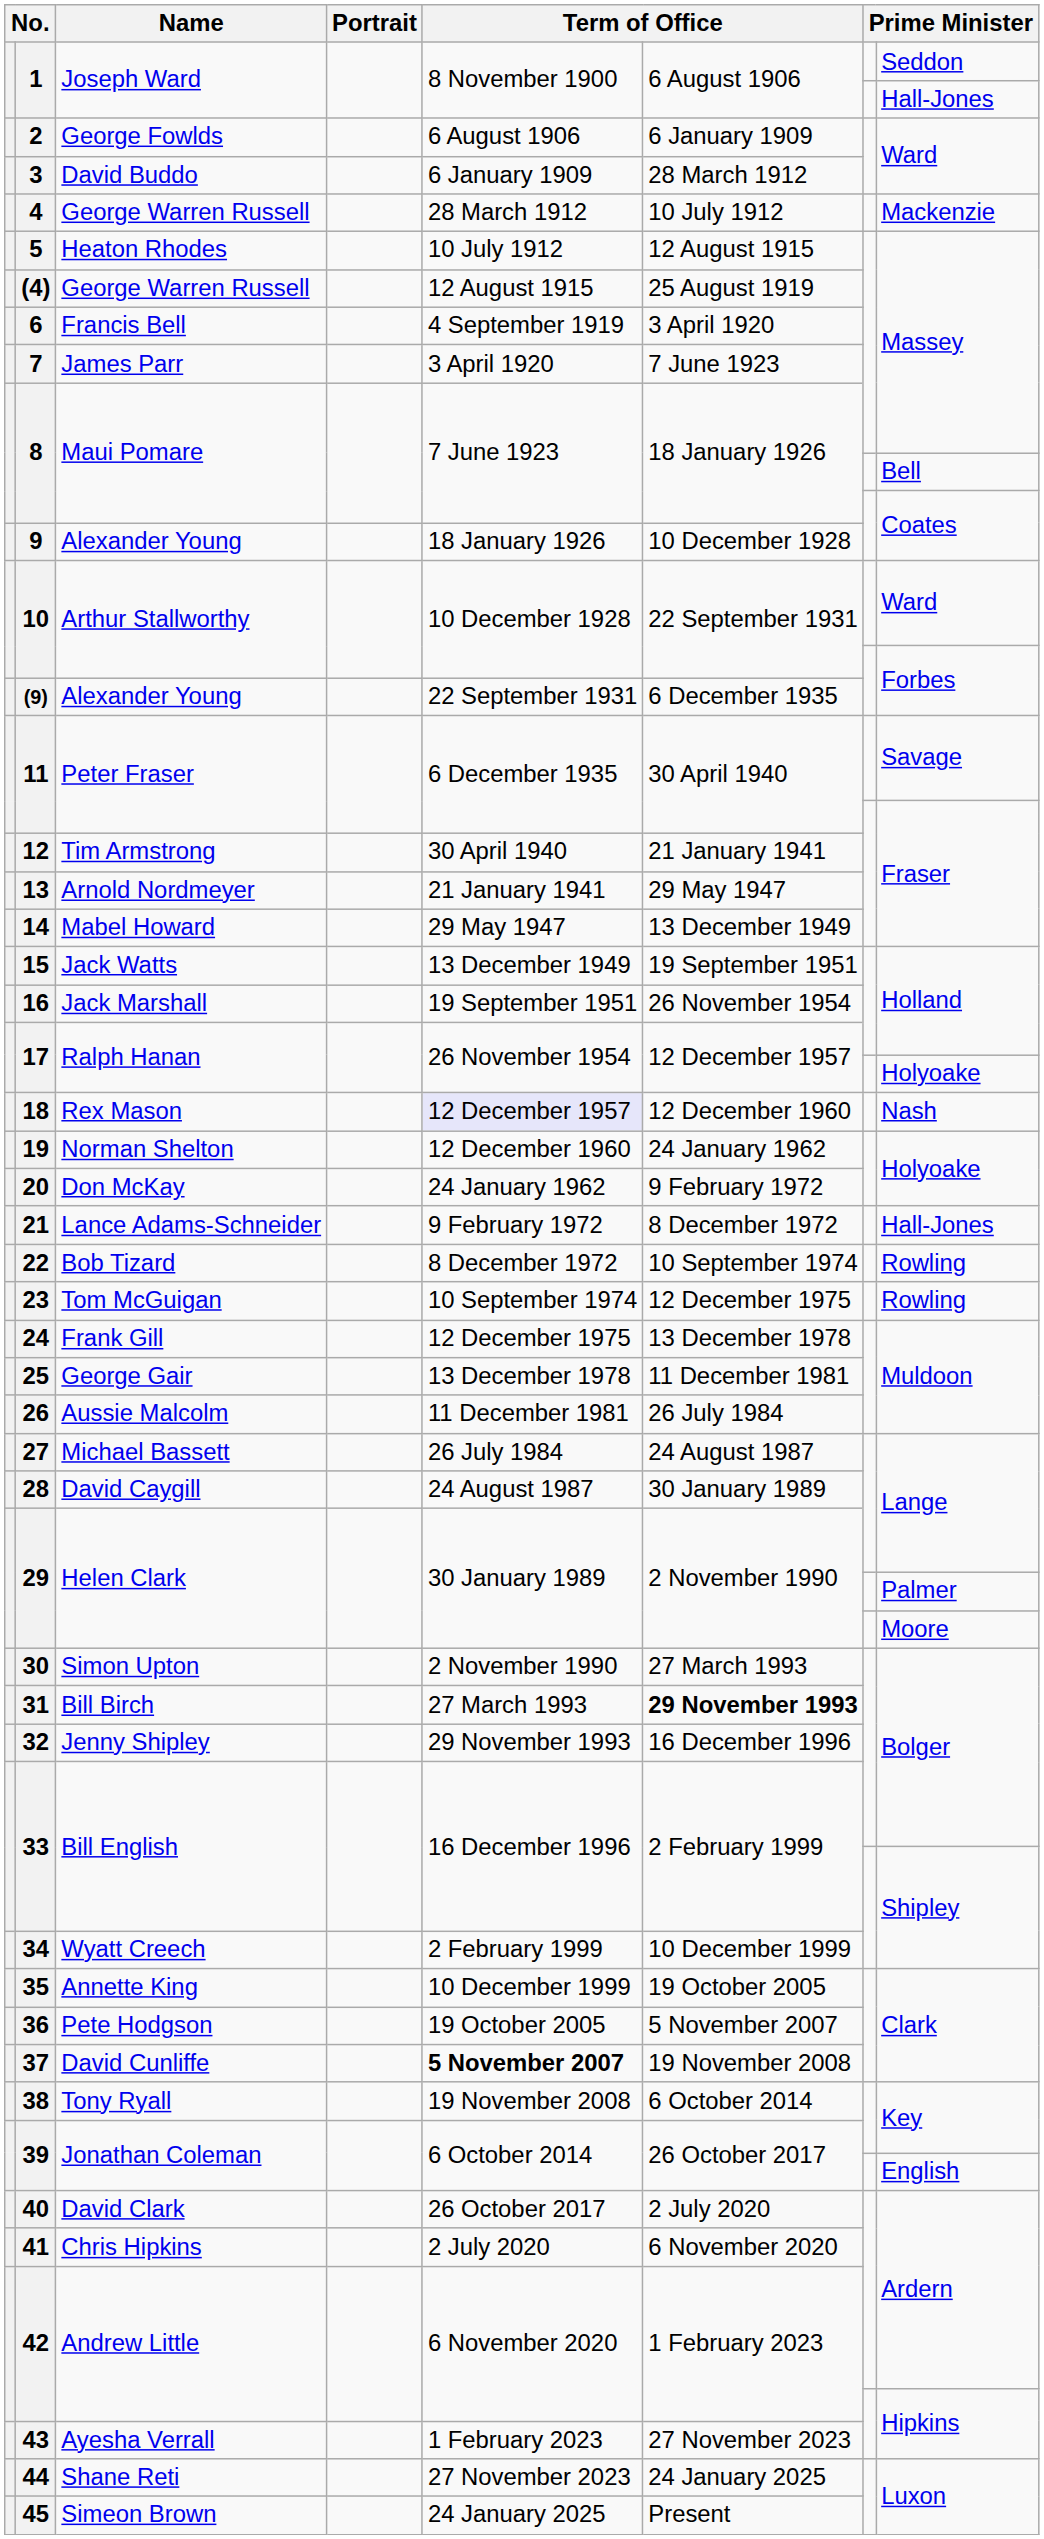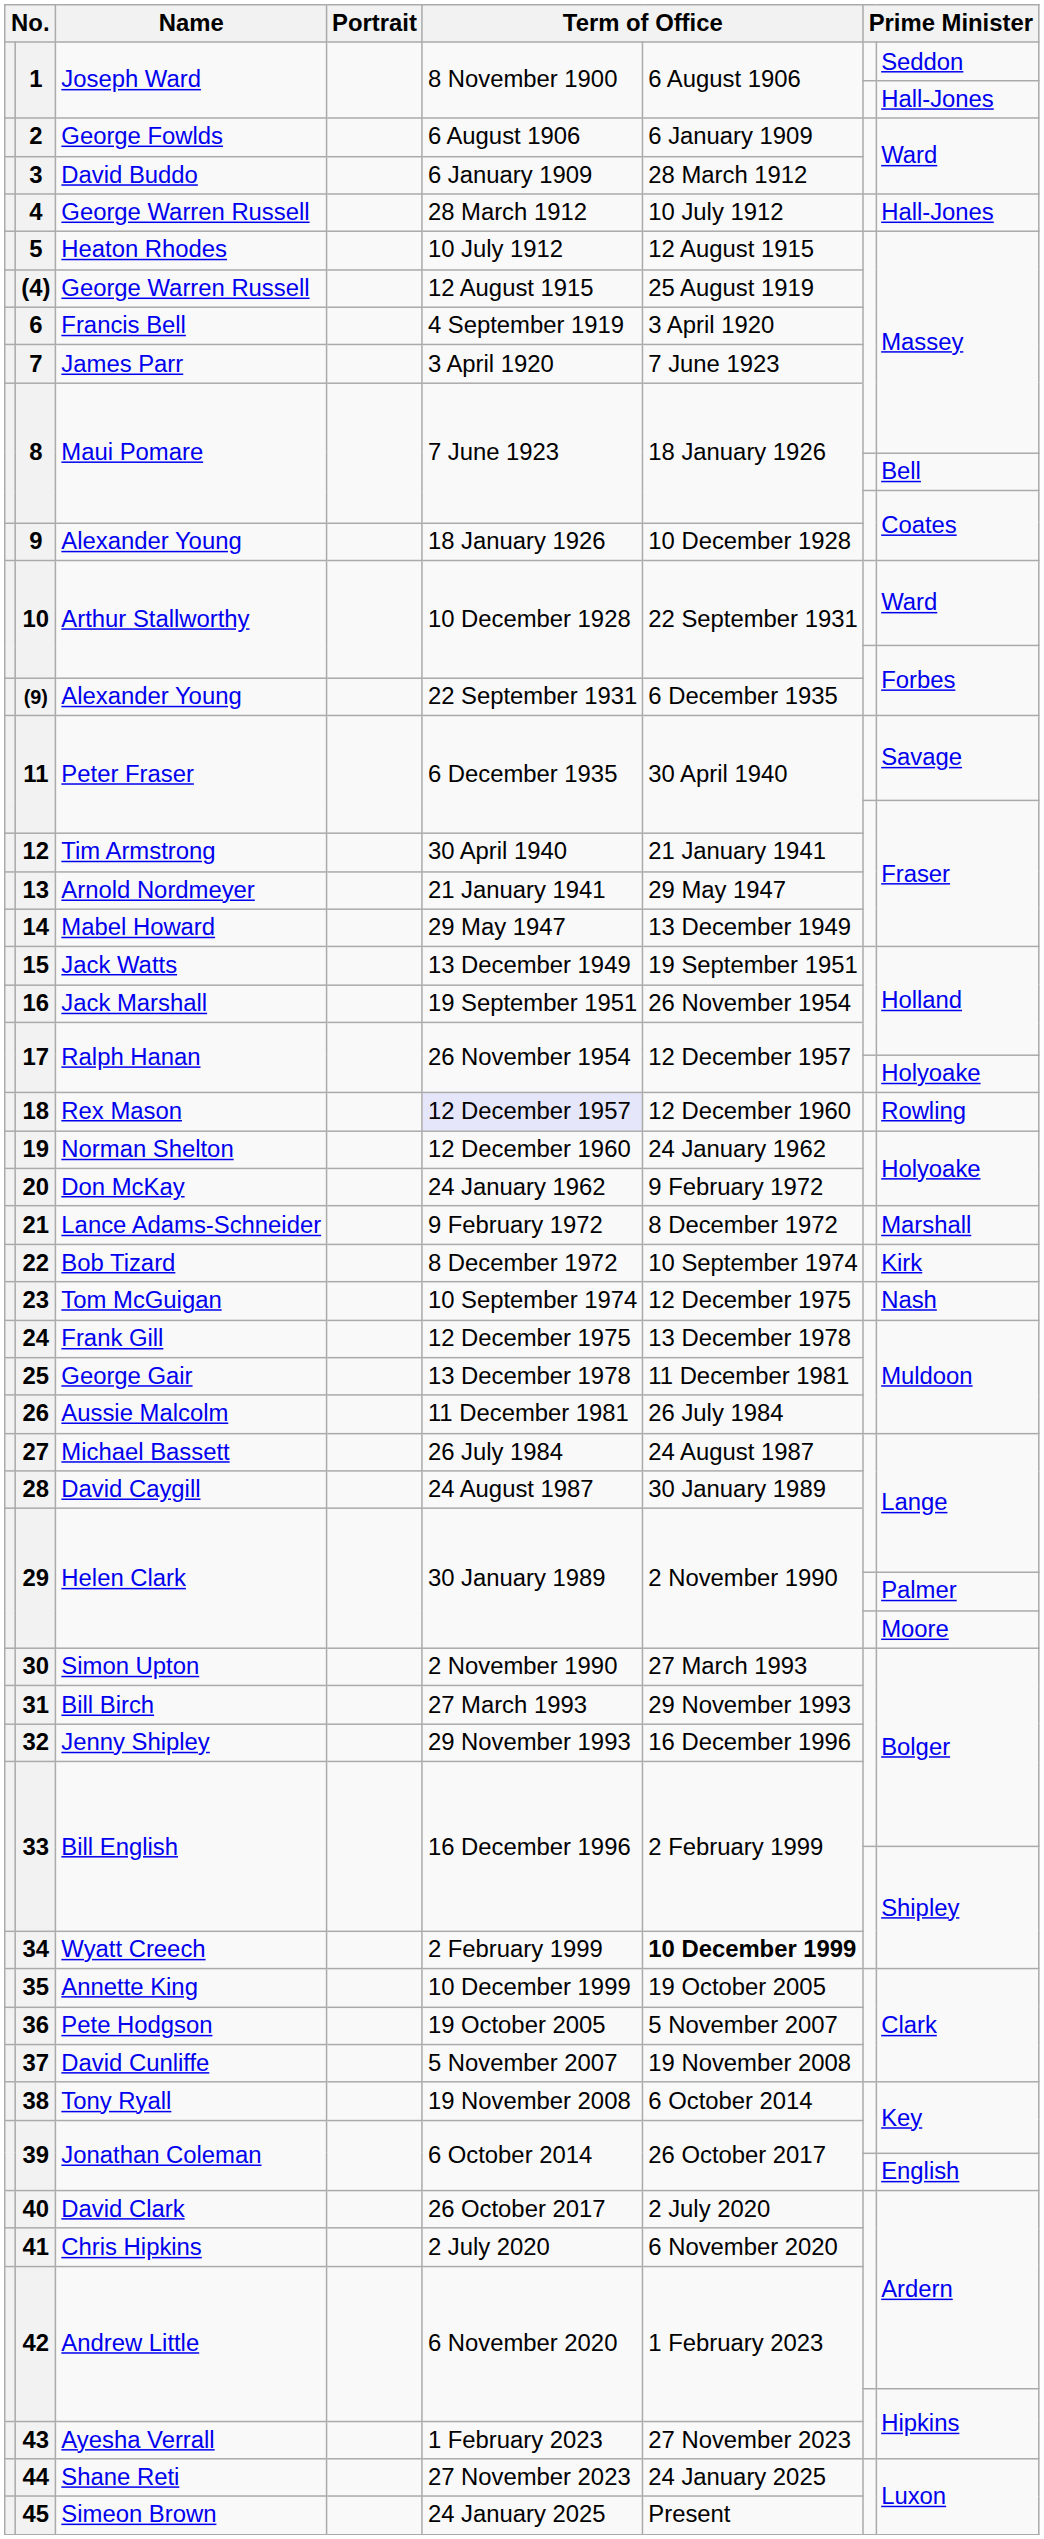(938, 212) Mackenzie -> (937, 212) Hall-Jones
(909, 1111) Nash -> (924, 1111) Rowling
(937, 1224) Hall-Jones -> (926, 1224) Marshall
(924, 1262) Rowling -> (902, 1262) Kirk
(924, 1300) Rowling -> (909, 1300) Nash
(753, 1704) bold -> (750, 1704) normal
(750, 1949) normal -> (752, 1949) bold
(526, 2063) bold -> (523, 2063) normal
